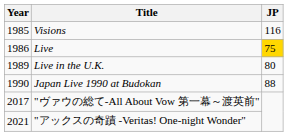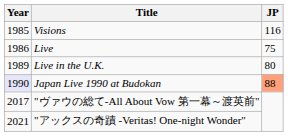(270, 48) gold background -> (270, 48) no background
(18, 83) no background -> (18, 83) lavender background
(270, 83) no background -> (270, 83) lightsalmon background
